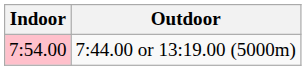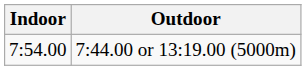(38, 49) pink background -> (38, 49) no background
